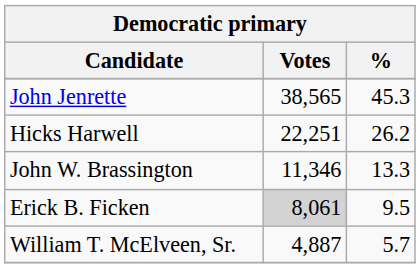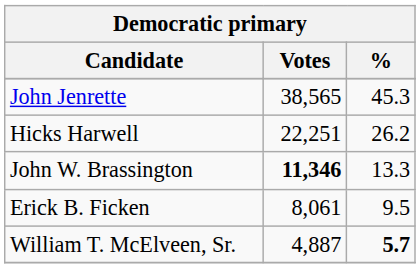(311, 170) normal -> (312, 170) bold
(316, 206) lightgrey background -> (316, 206) no background
(396, 243) normal -> (396, 243) bold
